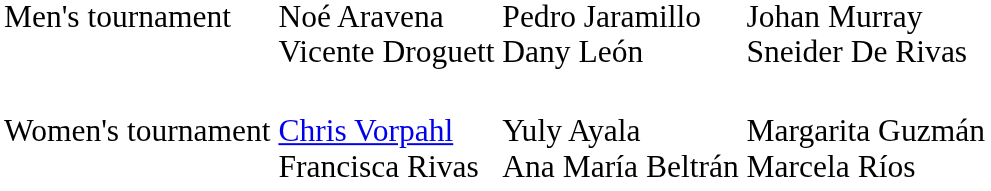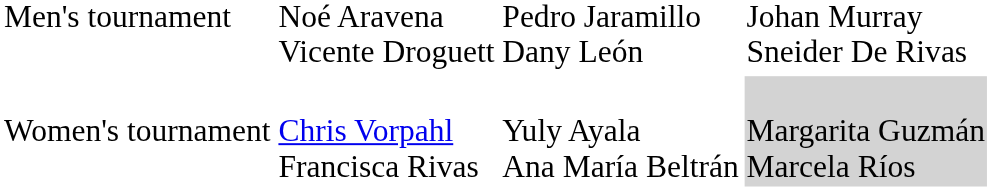(866, 148) no background -> (866, 148) lightgrey background
